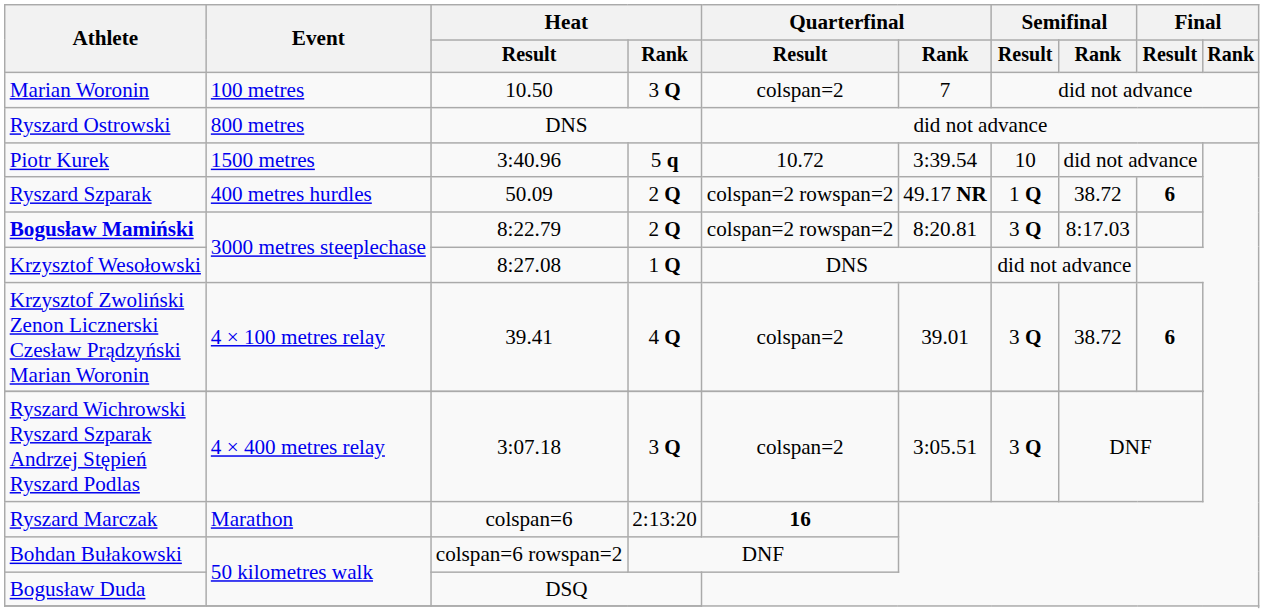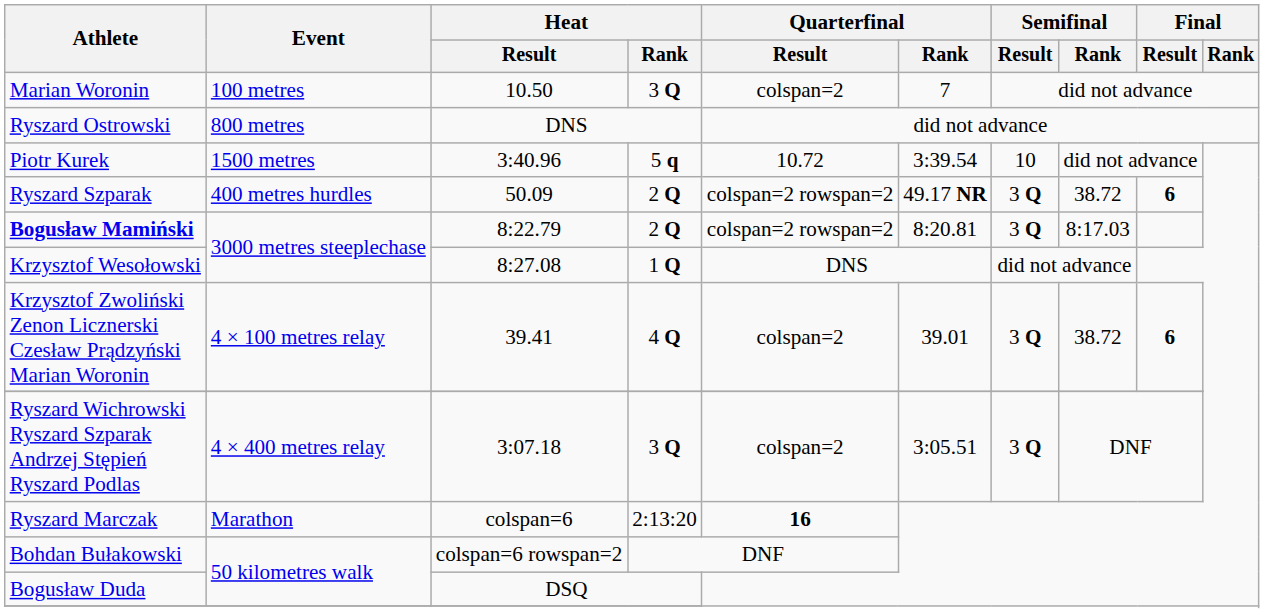(1025, 195) 1 Q -> (1025, 195) 3 Q
